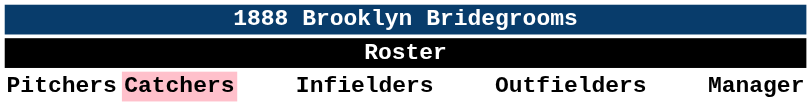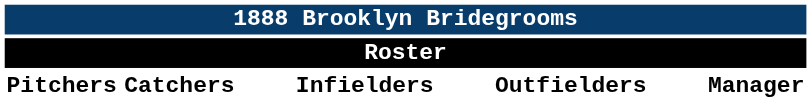(179, 87) pink background -> (179, 87) no background
